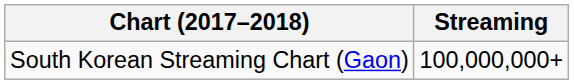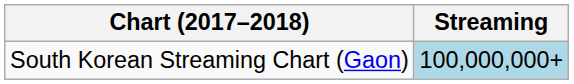(491, 60) no background -> (491, 60) lightblue background
